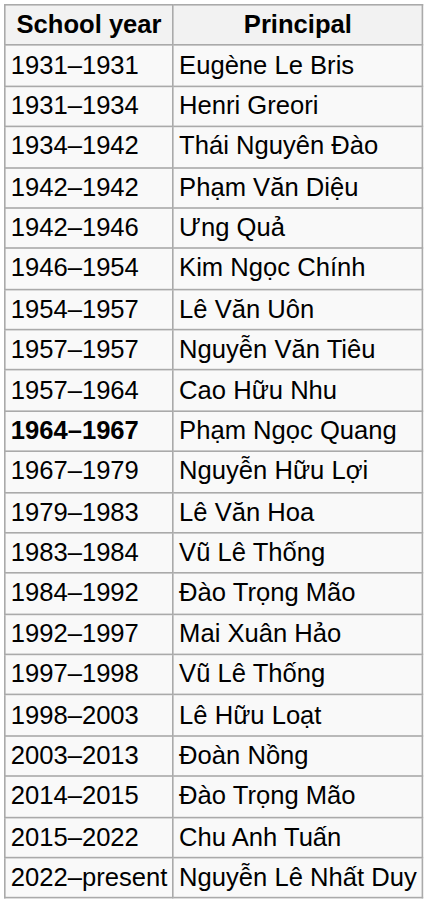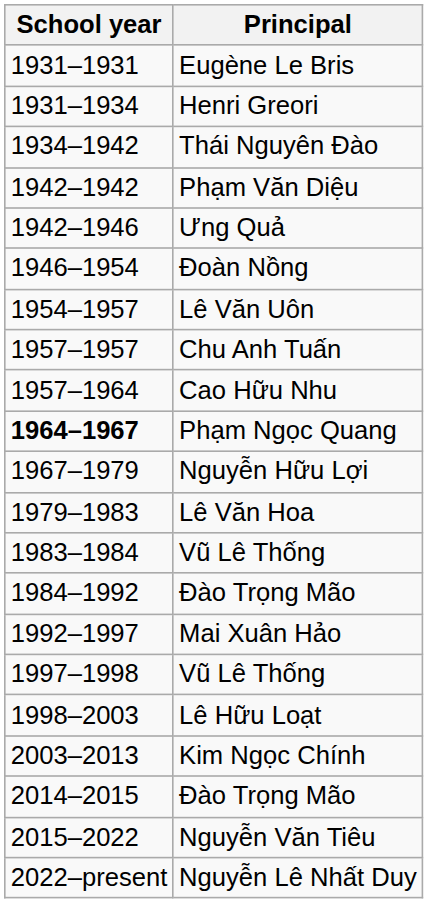(272, 268) Kim Ngọc Chính -> (244, 268) Đoàn Nồng
(277, 349) Nguyễn Văn Tiêu -> (260, 349) Chu Anh Tuấn
(244, 755) Đoàn Nồng -> (272, 755) Kim Ngọc Chính
(260, 836) Chu Anh Tuấn -> (277, 836) Nguyễn Văn Tiêu
